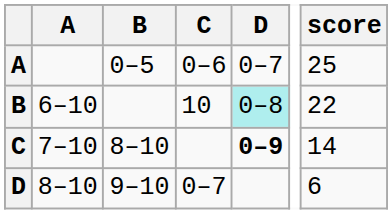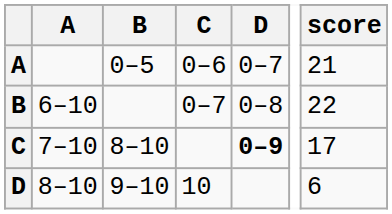(322, 66) 25 -> (322, 66) 21
(196, 107) 10 -> (204, 107) 0–7
(261, 107) paleturquoise background -> (261, 107) no background
(322, 147) 14 -> (322, 147) 17
(204, 188) 0–7 -> (196, 188) 10
